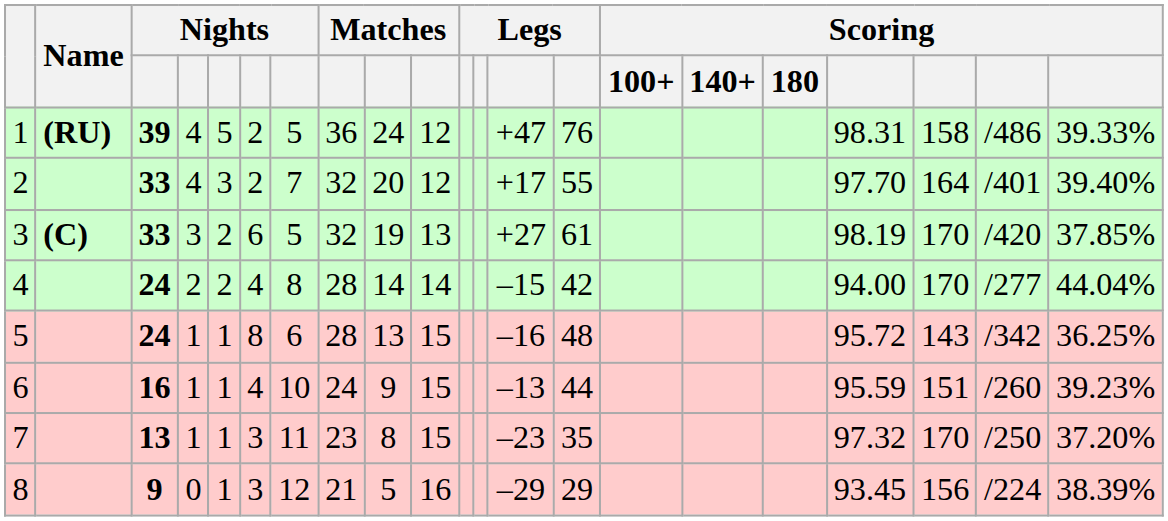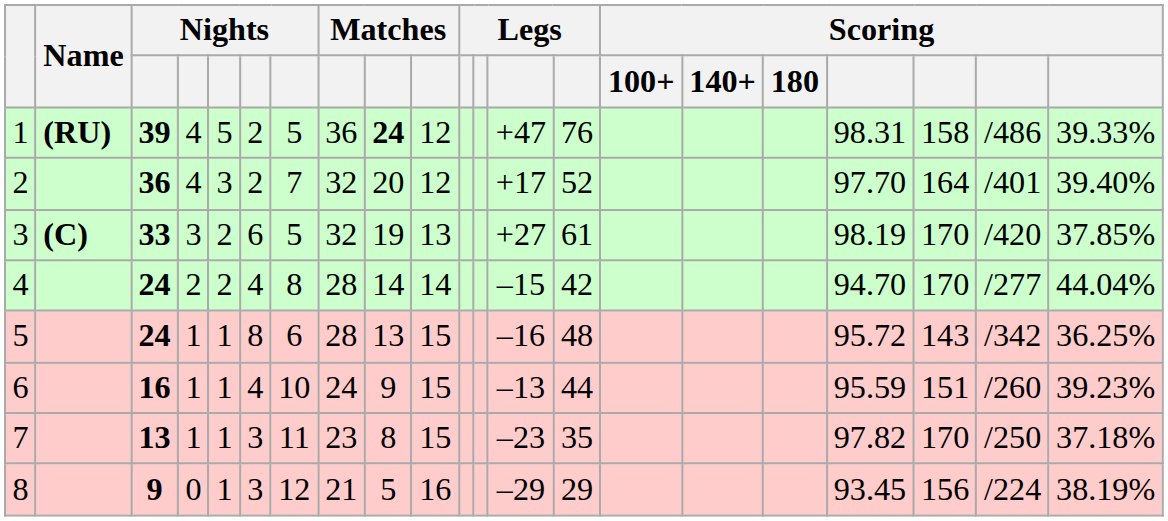(388, 132) normal -> (388, 132) bold
(155, 183) 33 -> (155, 183) 36
(577, 183) 55 -> (577, 183) 52
(870, 285) 94.00 -> (870, 285) 94.70
(870, 438) 97.32 -> (870, 438) 97.82
(1106, 438) 37.20% -> (1106, 438) 37.18%
(1106, 489) 38.39% -> (1106, 489) 38.19%
